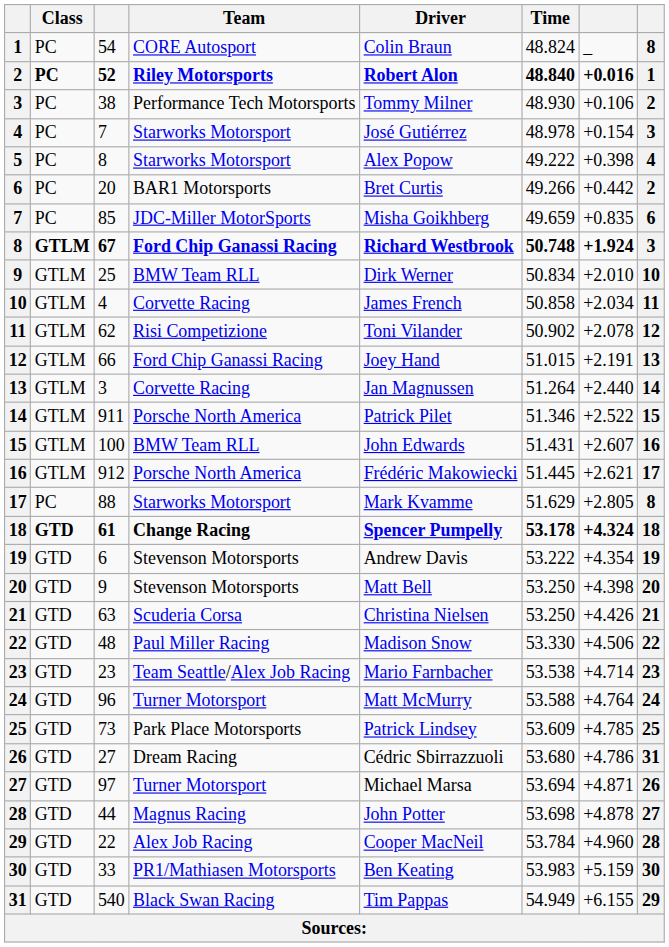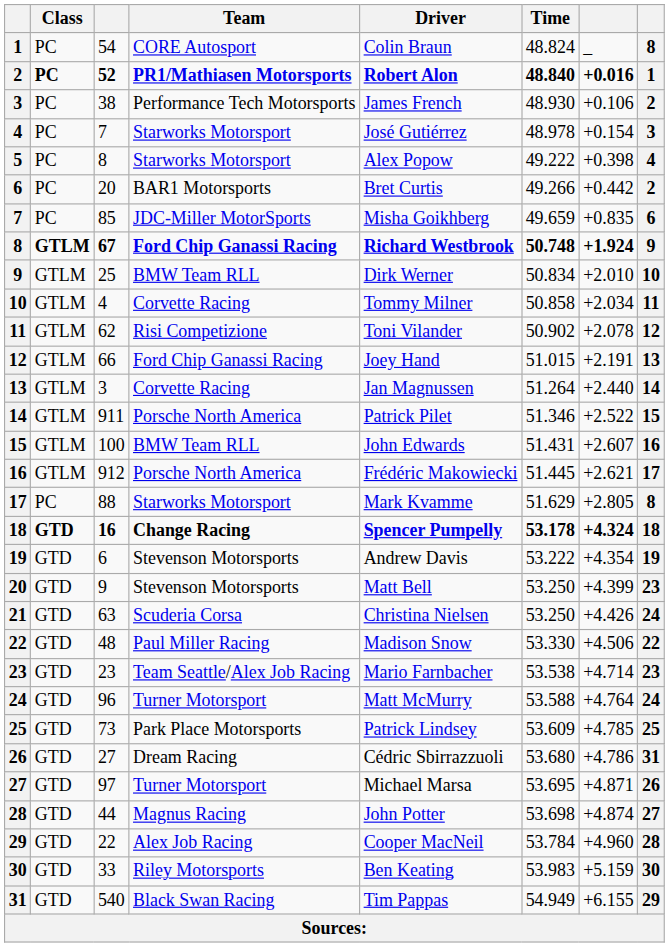(203, 75) Riley Motorsports -> (242, 75) PR1/Mathiasen Motorsports
(418, 103) Tommy Milner -> (413, 103) James French
(651, 246) 3 -> (651, 246) 9
(413, 302) James French -> (418, 302) Tommy Milner
(107, 530) 61 -> (107, 530) 16
(608, 587) +4.398 -> (608, 587) +4.399
(651, 587) 20 -> (651, 587) 23
(651, 615) 21 -> (651, 615) 24
(550, 786) 53.694 -> (550, 786) 53.695
(608, 814) +4.878 -> (608, 814) +4.874
(234, 871) PR1/Mathiasen Motorsports -> (198, 871) Riley Motorsports
